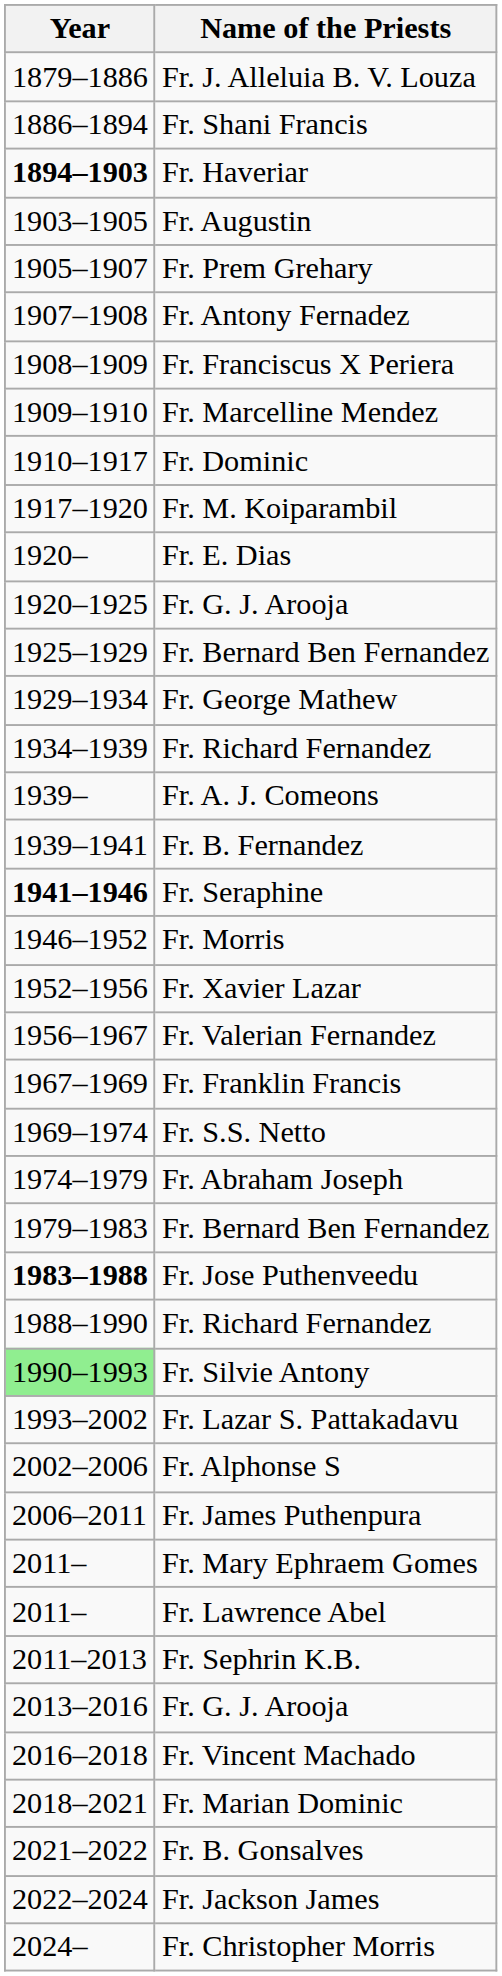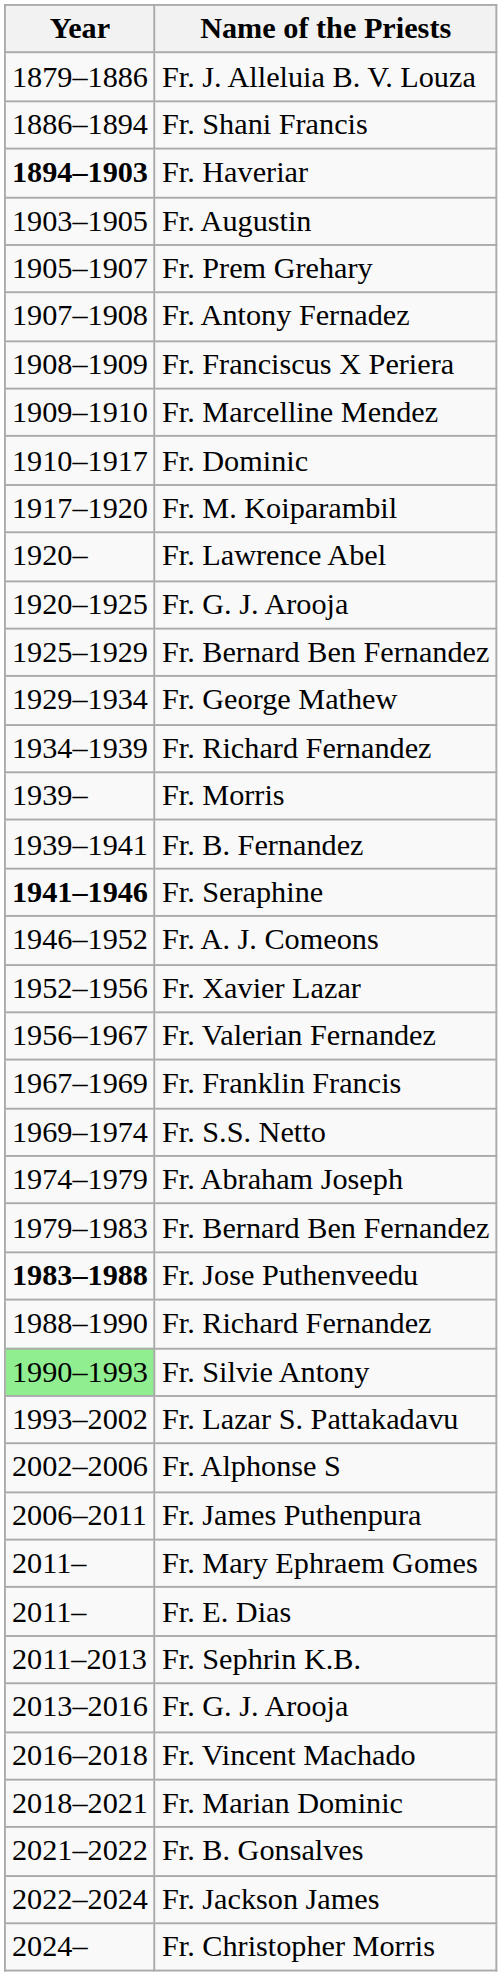(227, 556) Fr. E. Dias -> (274, 556) Fr. Lawrence Abel
(270, 795) Fr. A. J. Comeons -> (223, 795) Fr. Morris
(223, 939) Fr. Morris -> (270, 939) Fr. A. J. Comeons
(274, 1611) Fr. Lawrence Abel -> (227, 1611) Fr. E. Dias
